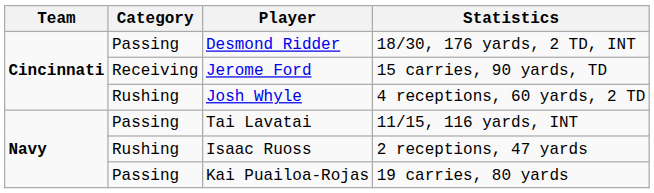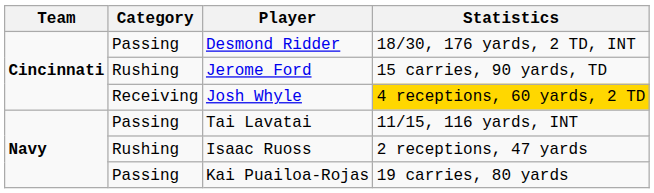(155, 71) Receiving -> (146, 71) Rushing
(146, 97) Rushing -> (155, 97) Receiving
(511, 97) no background -> (511, 97) gold background
